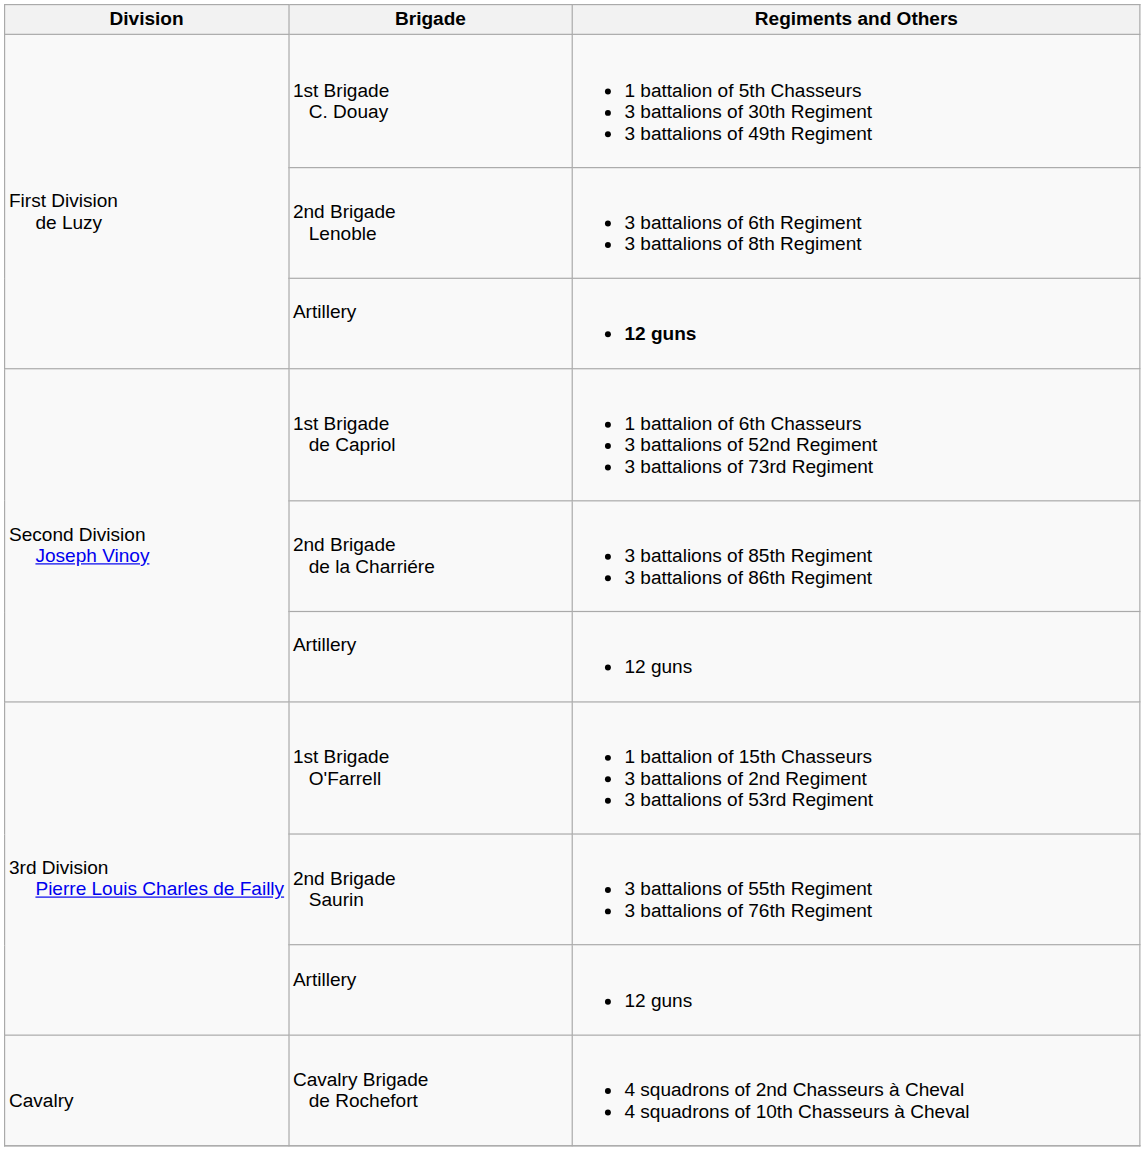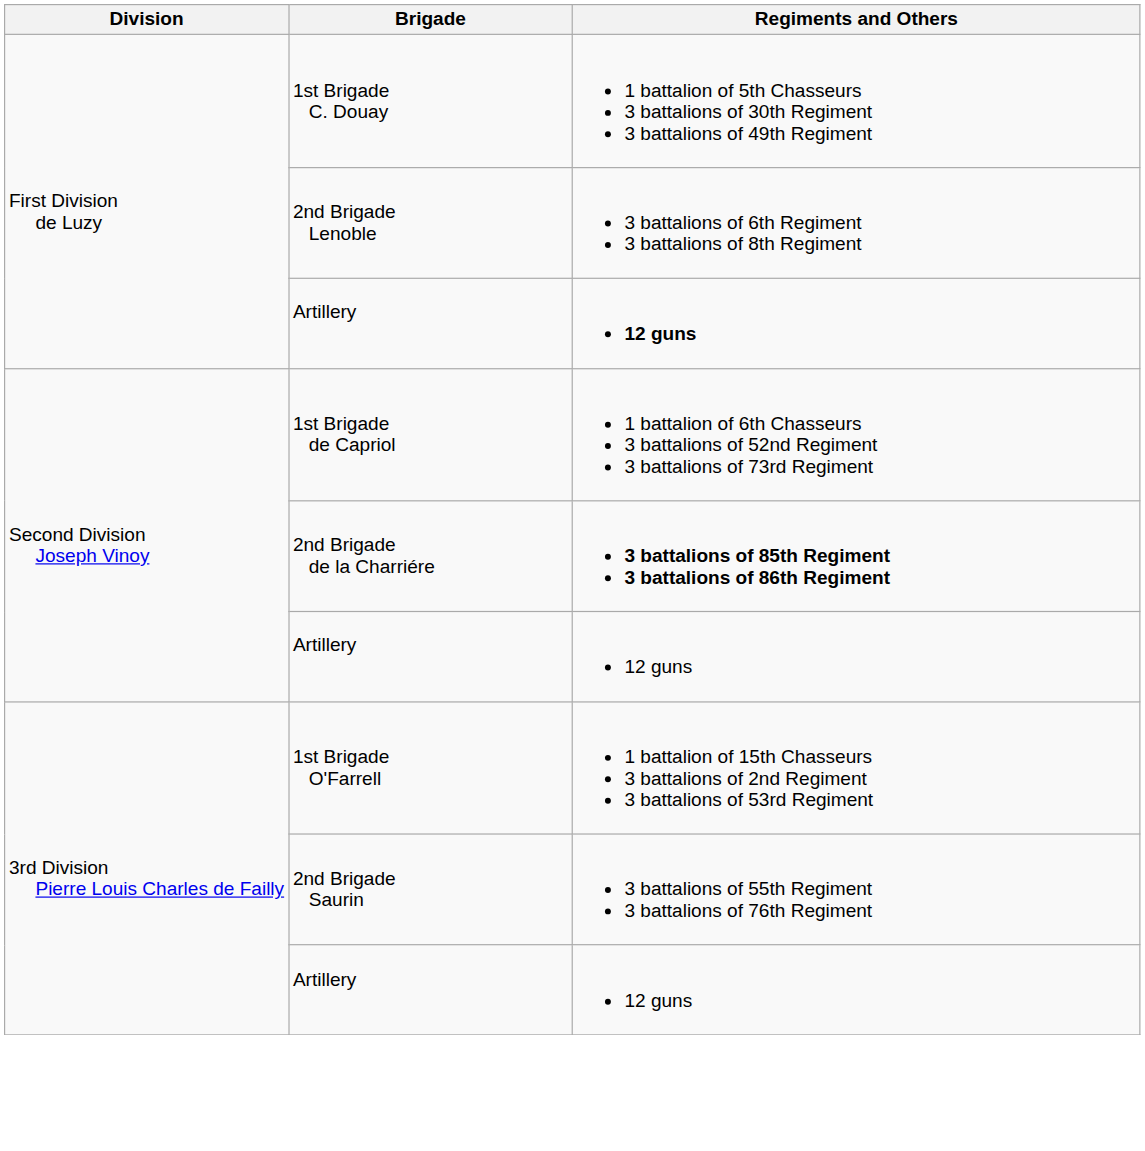(856, 567) normal -> (856, 567) bold
- row: (41, 1101)
